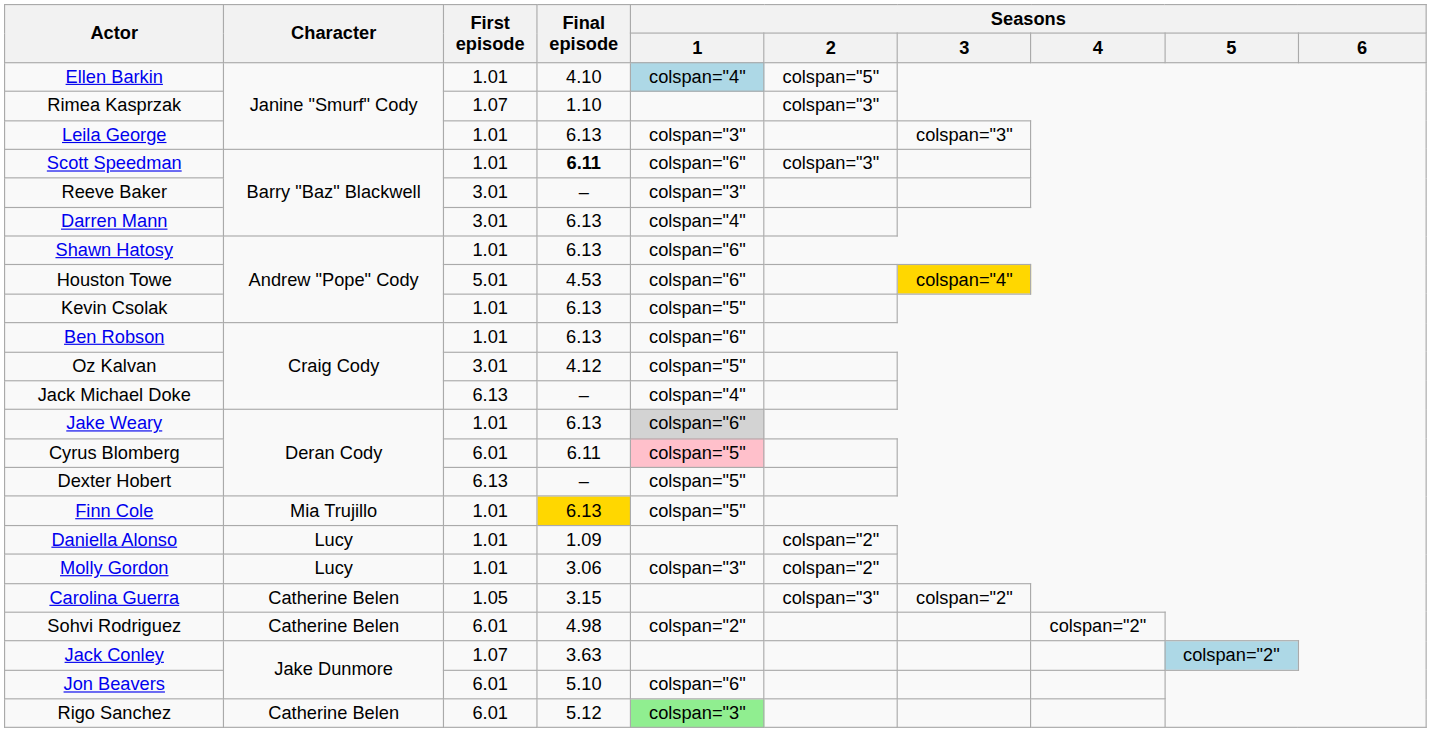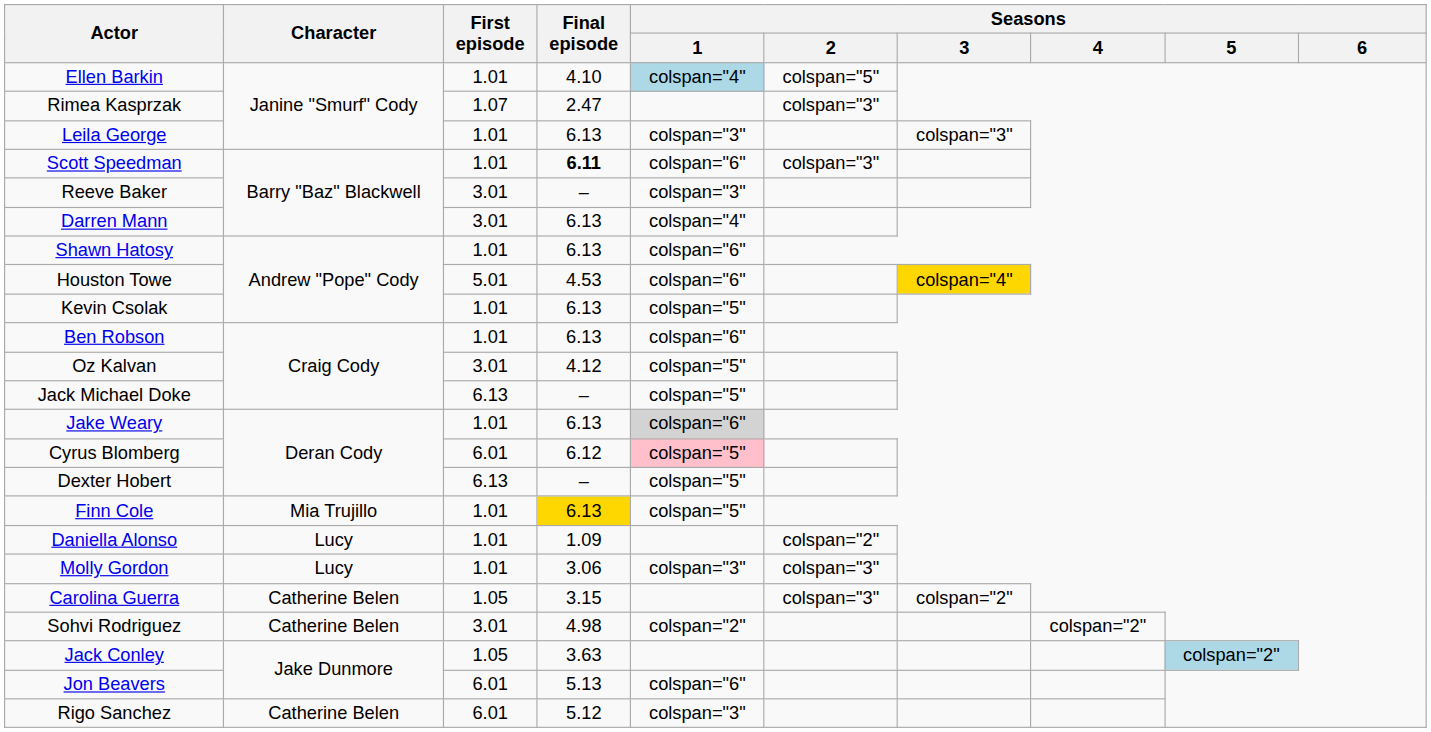(584, 105) 1.10 -> (584, 105) 2.47
(697, 395) colspan="4" -> (697, 395) colspan="5"
(584, 452) 6.11 -> (584, 452) 6.12
(831, 568) colspan="2" -> (831, 568) colspan="3"
(490, 626) 6.01 -> (490, 626) 3.01
(490, 655) 1.07 -> (490, 655) 1.05
(584, 684) 5.10 -> (584, 684) 5.13
(697, 713) lightgreen background -> (697, 713) no background
